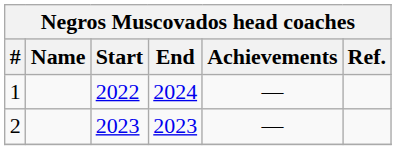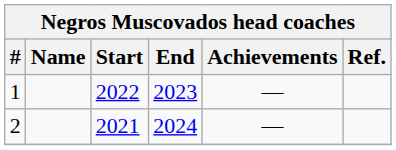(175, 91) 2024 -> (175, 91) 2023
(118, 126) 2023 -> (118, 126) 2021
(175, 126) 2023 -> (175, 126) 2024
